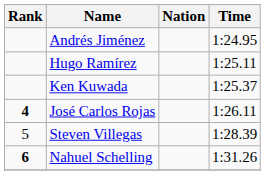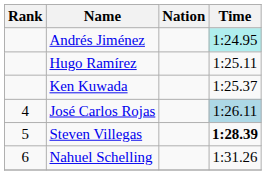(235, 39) no background -> (235, 39) paleturquoise background
(25, 110) bold -> (25, 110) normal
(235, 110) no background -> (235, 110) lightblue background
(235, 134) normal -> (235, 134) bold
(25, 157) bold -> (25, 157) normal
